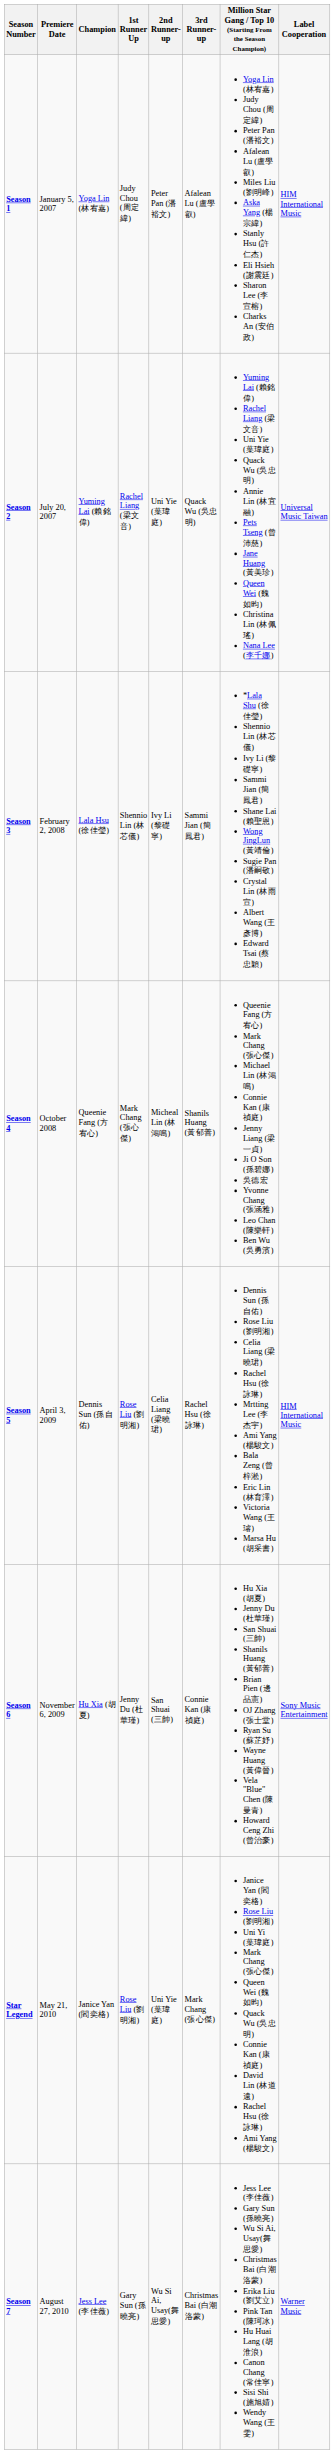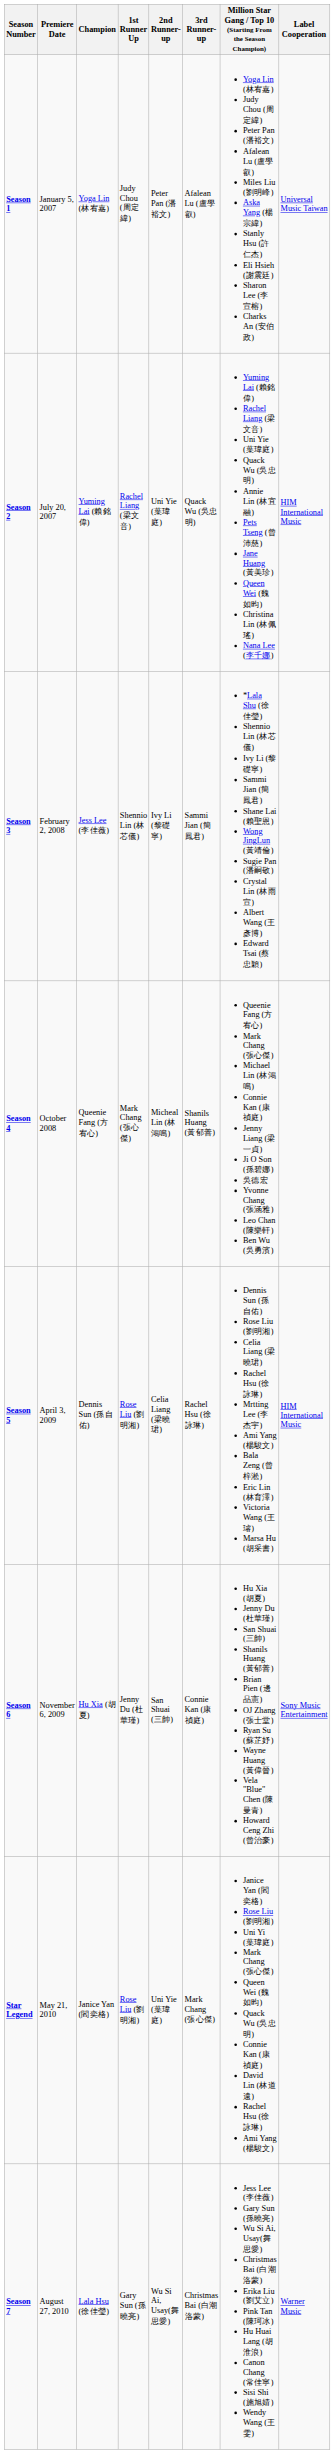(302, 204) HIM International Music -> (304, 204) Universal Music Taiwan
(304, 512) Universal Music Taiwan -> (302, 512) HIM International Music
(94, 825) Lala Hsu (徐佳瑩) -> (94, 825) Jess Lee (李佳薇)
(94, 2306) Jess Lee (李佳薇) -> (94, 2306) Lala Hsu (徐佳瑩)
